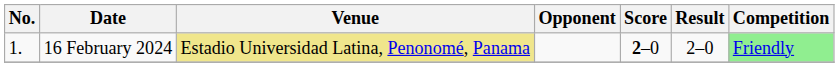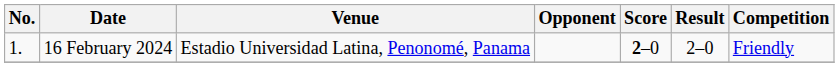(355, 47) khaki background -> (355, 47) no background
(763, 47) lightgreen background -> (763, 47) no background
